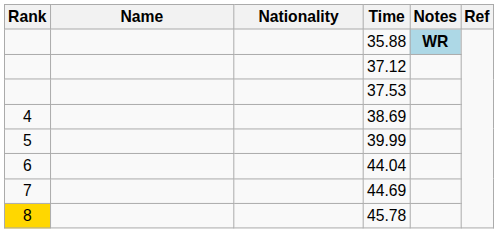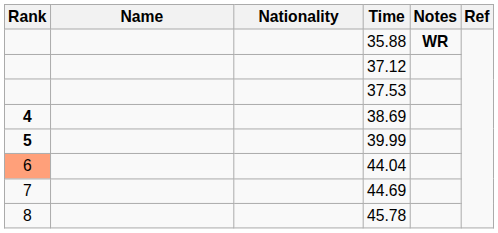(435, 41) lightblue background -> (435, 41) no background
(27, 116) normal -> (27, 116) bold
(27, 141) normal -> (27, 141) bold
(27, 166) no background -> (27, 166) lightsalmon background
(27, 215) gold background -> (27, 215) no background
